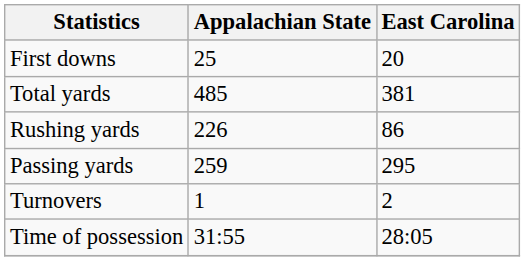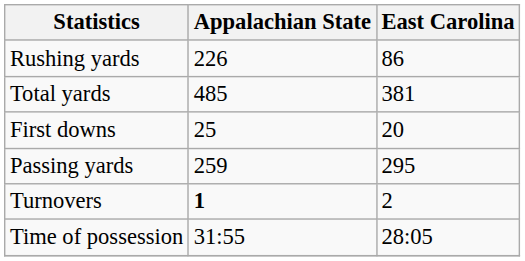rows swapped: (63, 58) <-> (75, 129)
(199, 201) normal -> (199, 201) bold
